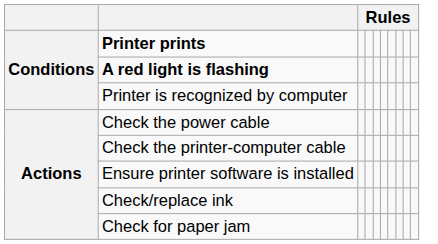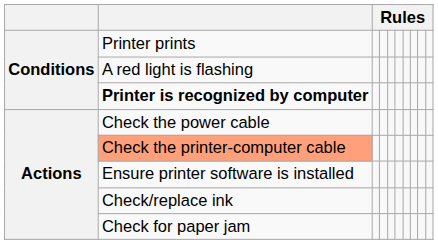(154, 43) bold -> (149, 43) normal
(185, 69) bold -> (178, 69) normal
(225, 95) normal -> (235, 95) bold
(224, 148) no background -> (224, 148) lightsalmon background
